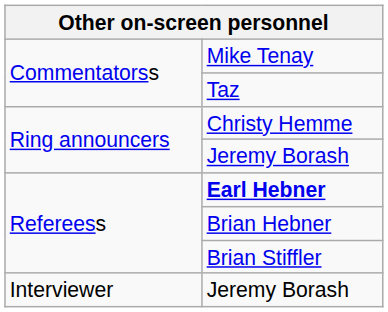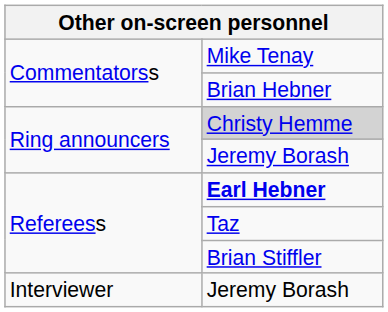(223, 89) Taz -> (269, 89) Brian Hebner
(280, 123) no background -> (280, 123) lightgrey background
(269, 223) Brian Hebner -> (223, 223) Taz
